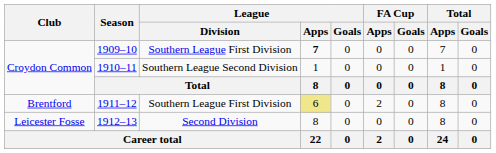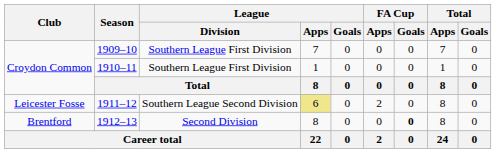(316, 49) bold -> (316, 49) normal
(220, 67) Southern League Second Division -> (220, 67) Southern League First Division
(49, 103) Brentford -> (49, 103) Leicester Fosse
(220, 103) Southern League First Division -> (220, 103) Southern League Second Division
(49, 121) Leicester Fosse -> (49, 121) Brentford
(411, 121) normal -> (411, 121) bold
